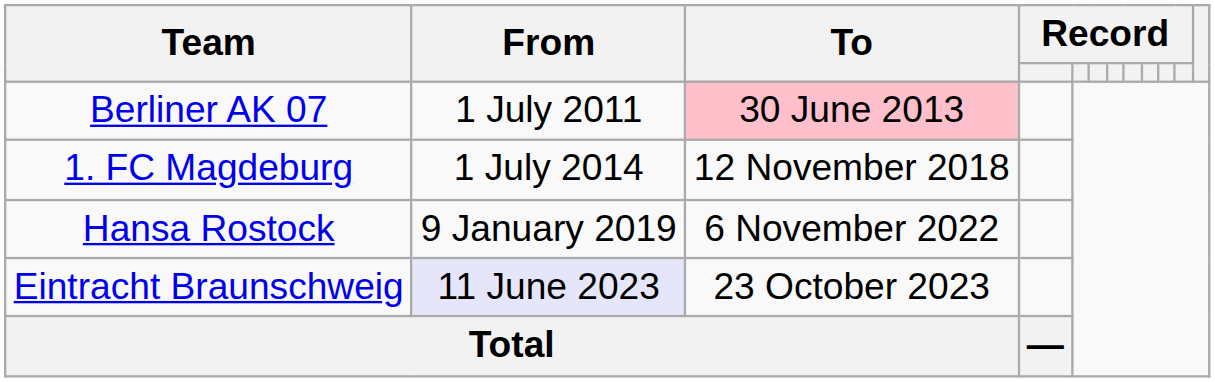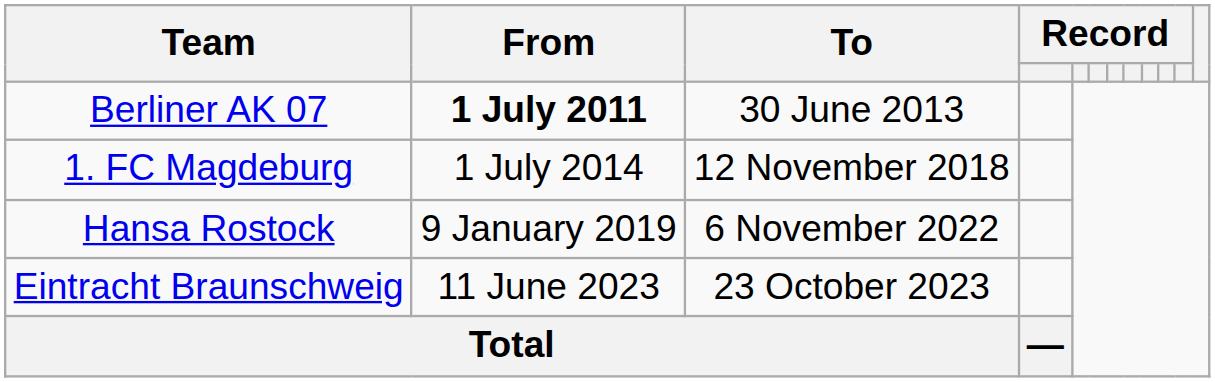(549, 109) normal -> (549, 109) bold
(852, 109) pink background -> (852, 109) no background
(549, 286) lavender background -> (549, 286) no background
